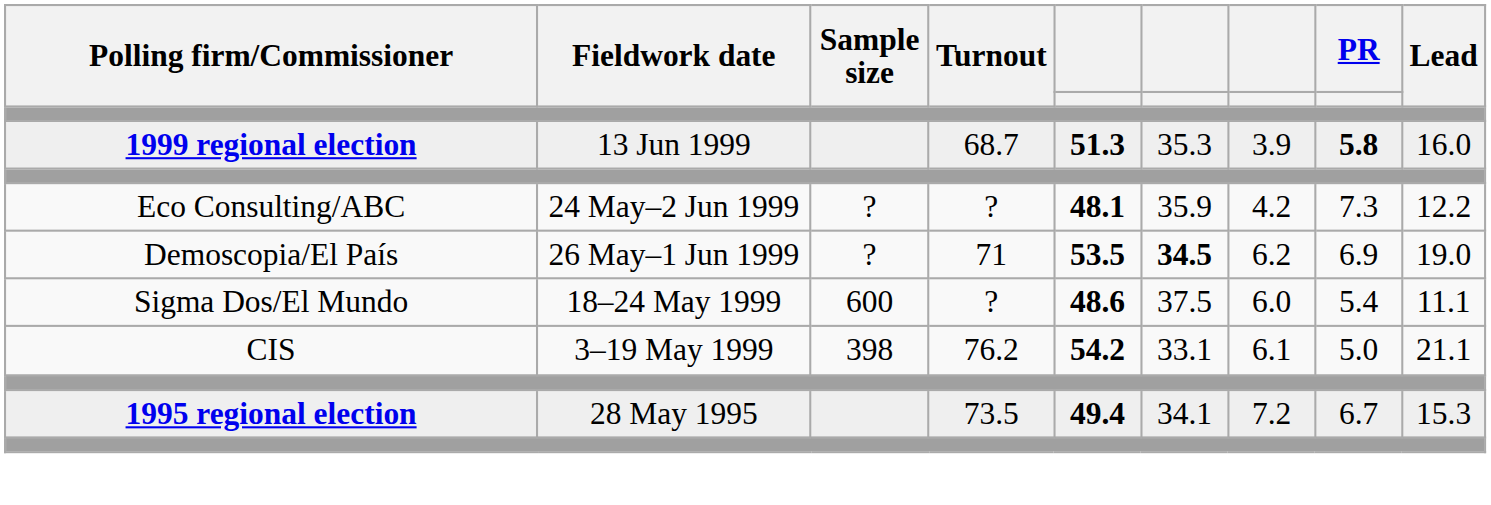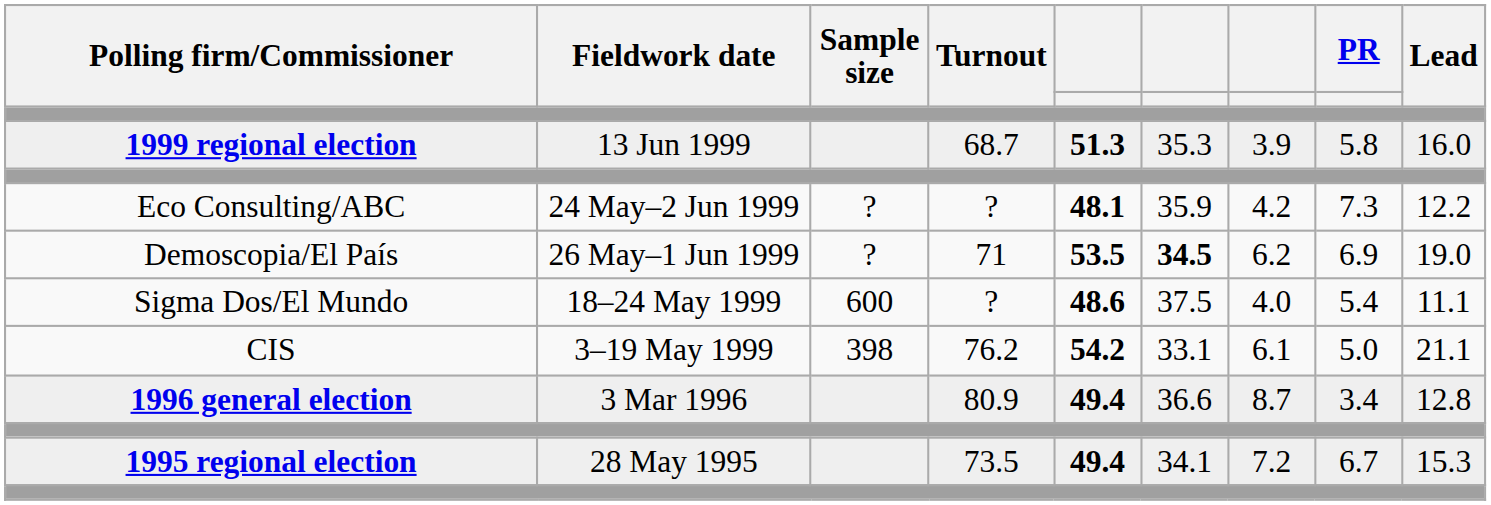(1359, 144) bold -> (1359, 144) normal
(1272, 302) 6.0 -> (1272, 302) 4.0
+ row: (271, 398)
